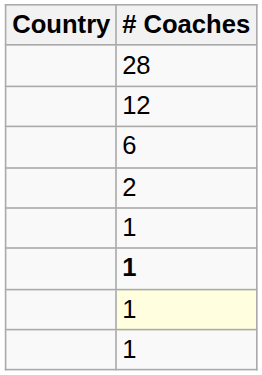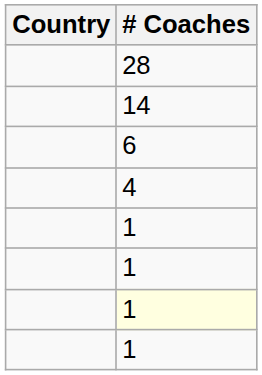(136, 106) 12 -> (136, 106) 14
(129, 187) 2 -> (129, 187) 4
(129, 268) bold -> (129, 268) normal
